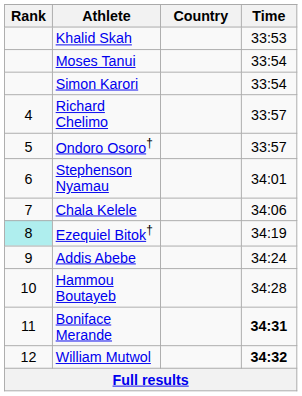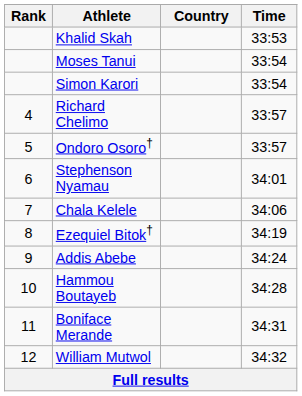(28, 233) paleturquoise background -> (28, 233) no background
(269, 326) bold -> (269, 326) normal
(269, 357) bold -> (269, 357) normal
